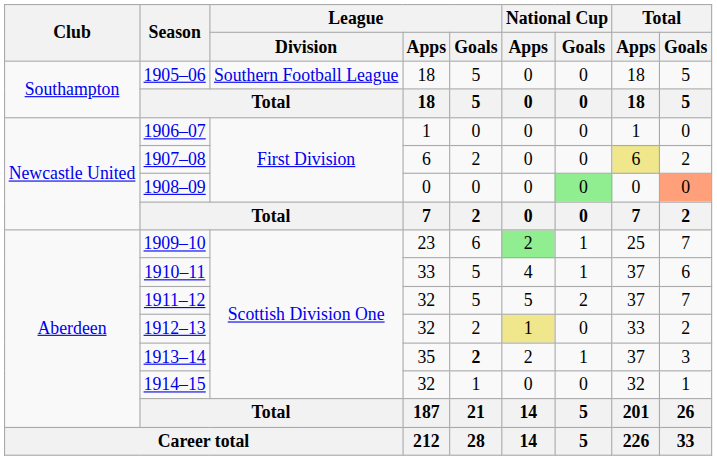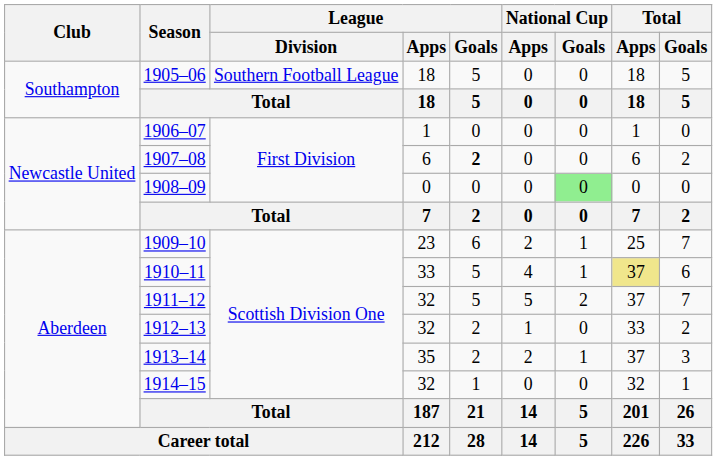(476, 159) normal -> (476, 159) bold
(636, 159) khaki background -> (636, 159) no background
(686, 187) lightsalmon background -> (686, 187) no background
(528, 243) lightgreen background -> (528, 243) no background
(636, 272) no background -> (636, 272) khaki background
(528, 328) khaki background -> (528, 328) no background
(476, 356) bold -> (476, 356) normal
